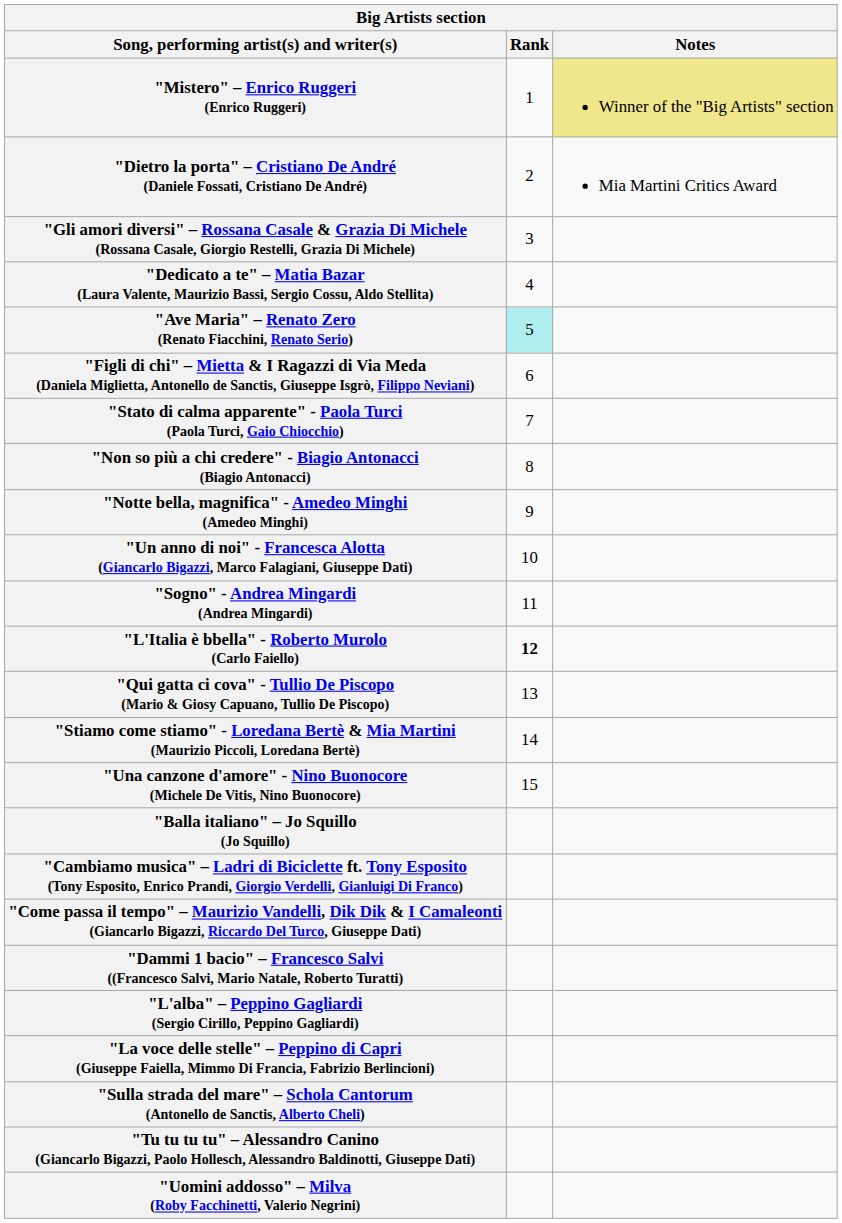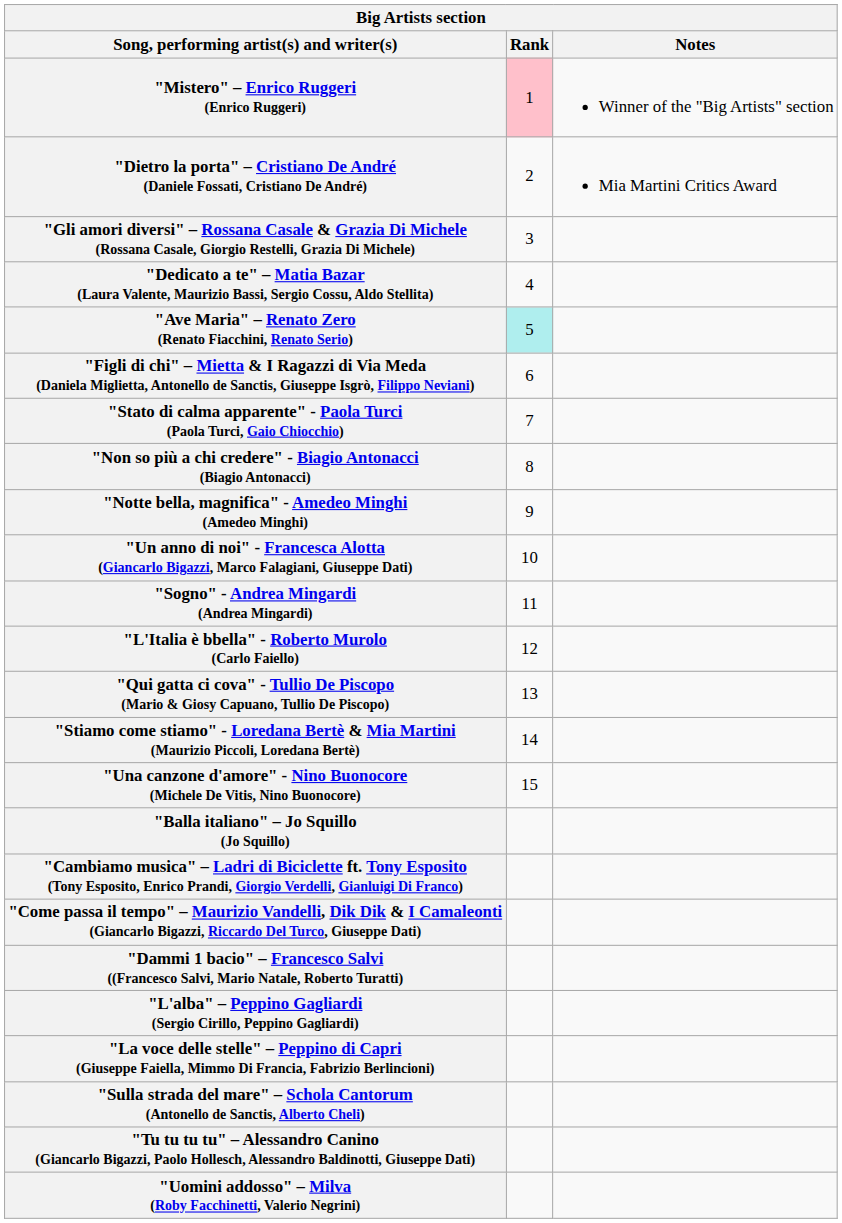(529, 97) no background -> (529, 97) pink background
(695, 107) khaki background -> (695, 107) no background
(529, 648) bold -> (529, 648) normal
